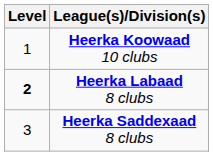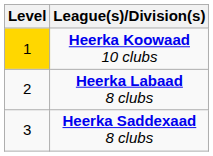(27, 48) no background -> (27, 48) gold background
(27, 89) bold -> (27, 89) normal
